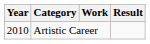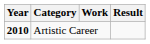(18, 30) normal -> (18, 30) bold
